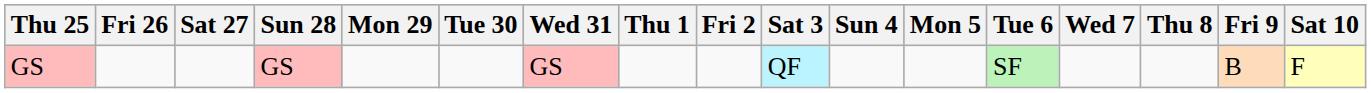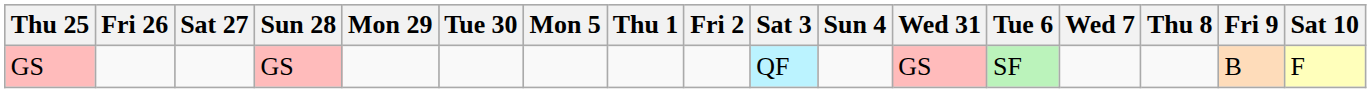columns swapped: (571, 25) <-> (945, 25)
